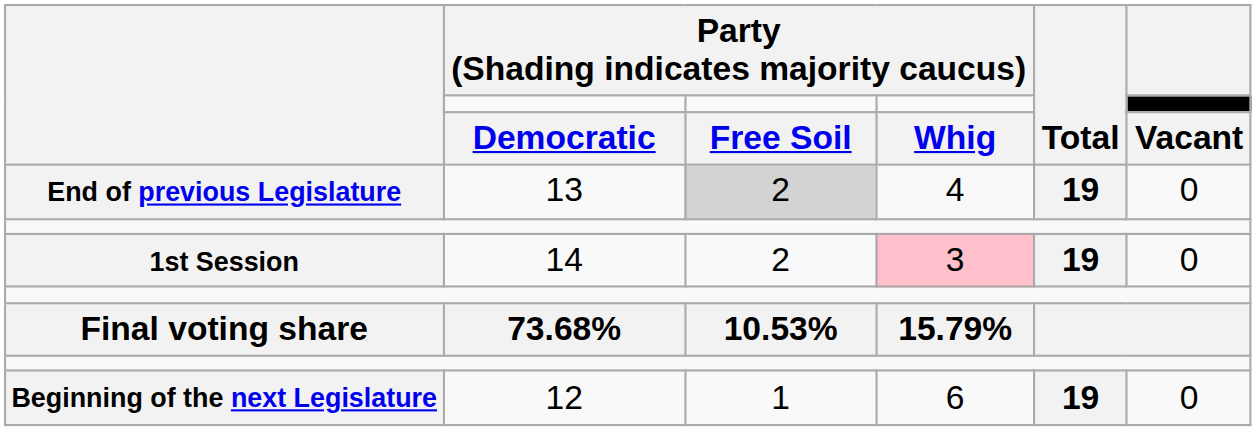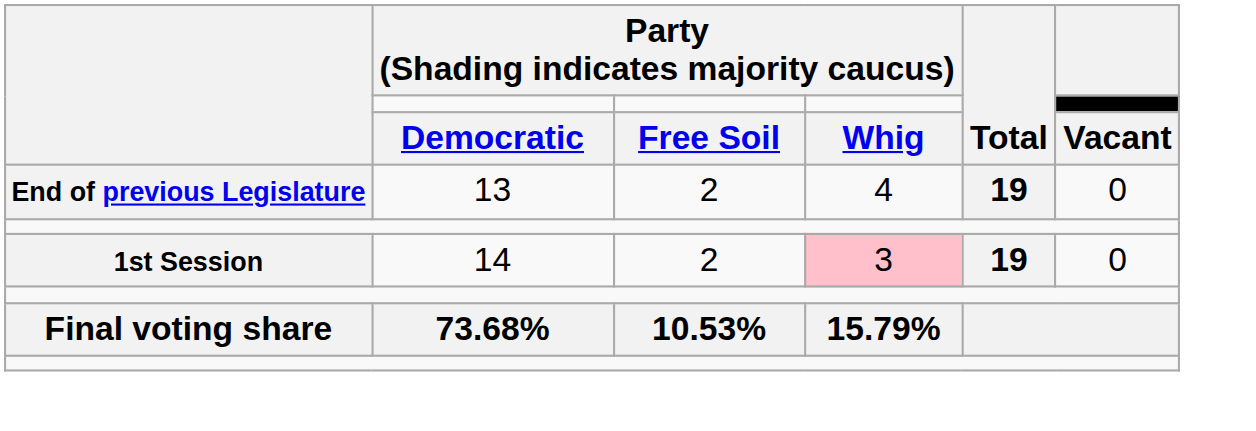(781, 191) lightgrey background -> (709, 191) no background
- row: (224, 398)
